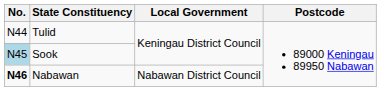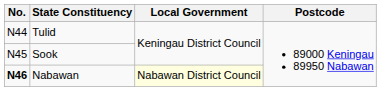(17, 54) lightblue background -> (17, 54) no background
(199, 75) no background -> (199, 75) lightyellow background
